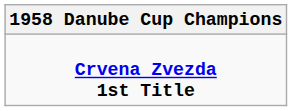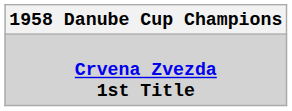(146, 81) no background -> (146, 81) lightgrey background
